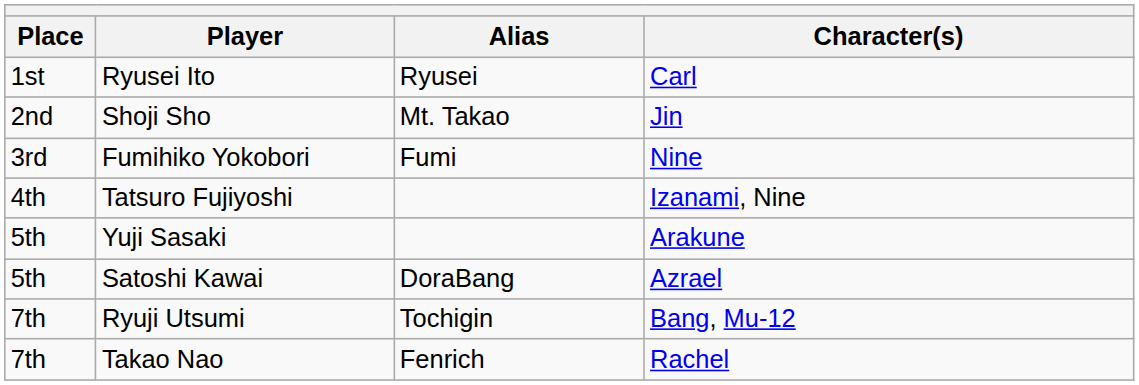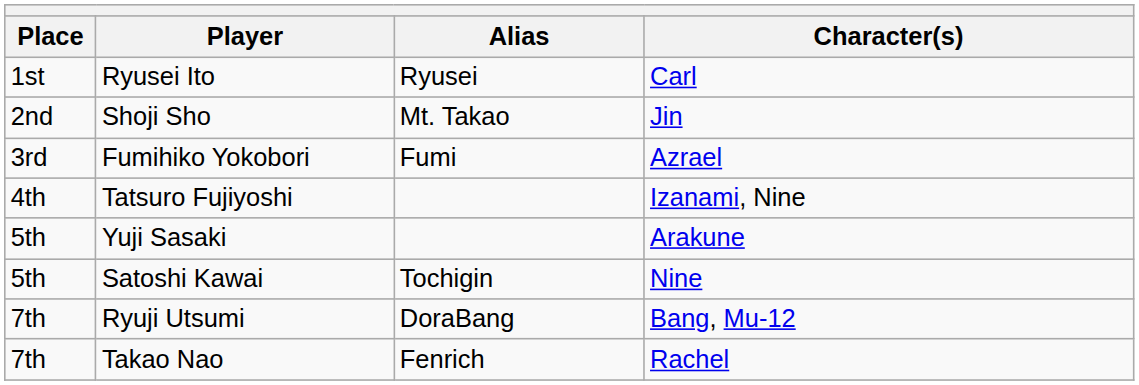(676, 157) Nine -> (686, 157) Azrael
(457, 278) DoraBang -> (446, 278) Tochigin
(686, 278) Azrael -> (676, 278) Nine
(446, 318) Tochigin -> (457, 318) DoraBang
